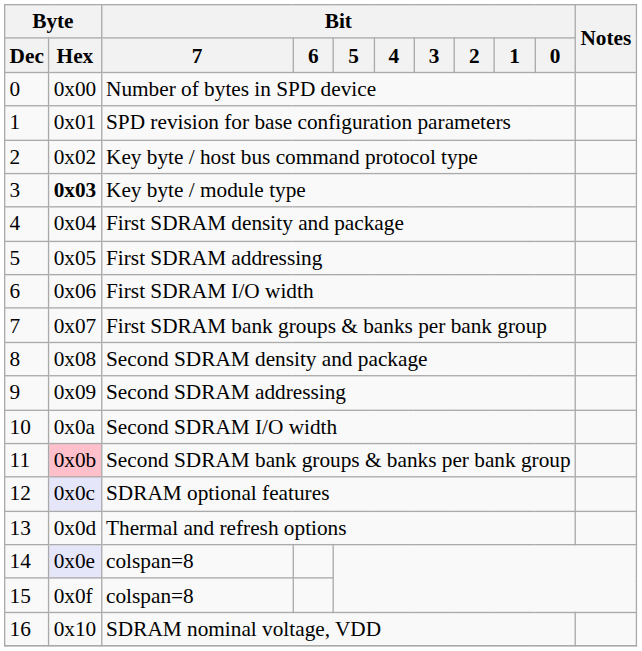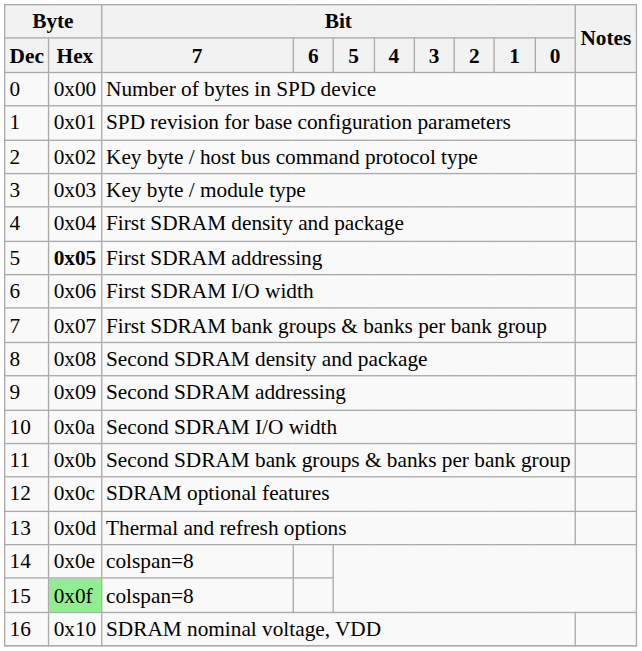(75, 190) bold -> (75, 190) normal
(75, 257) normal -> (75, 257) bold
(75, 460) pink background -> (75, 460) no background
(74, 493) lavender background -> (74, 493) no background
(74, 561) lavender background -> (74, 561) no background
(73, 595) no background -> (73, 595) lightgreen background
